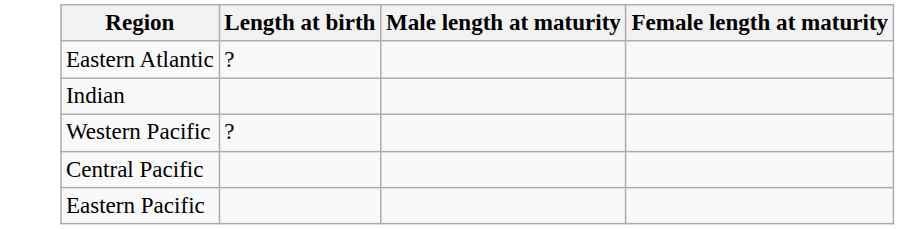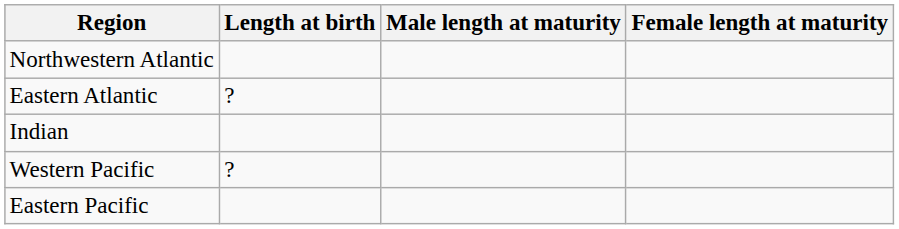+ row: (112, 59)
- row: (135, 168)
